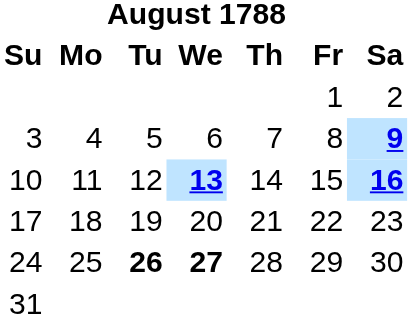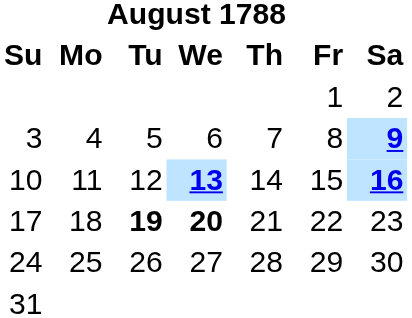(146, 221) normal -> (146, 221) bold
(206, 221) normal -> (206, 221) bold
(146, 262) bold -> (146, 262) normal
(206, 262) bold -> (206, 262) normal
